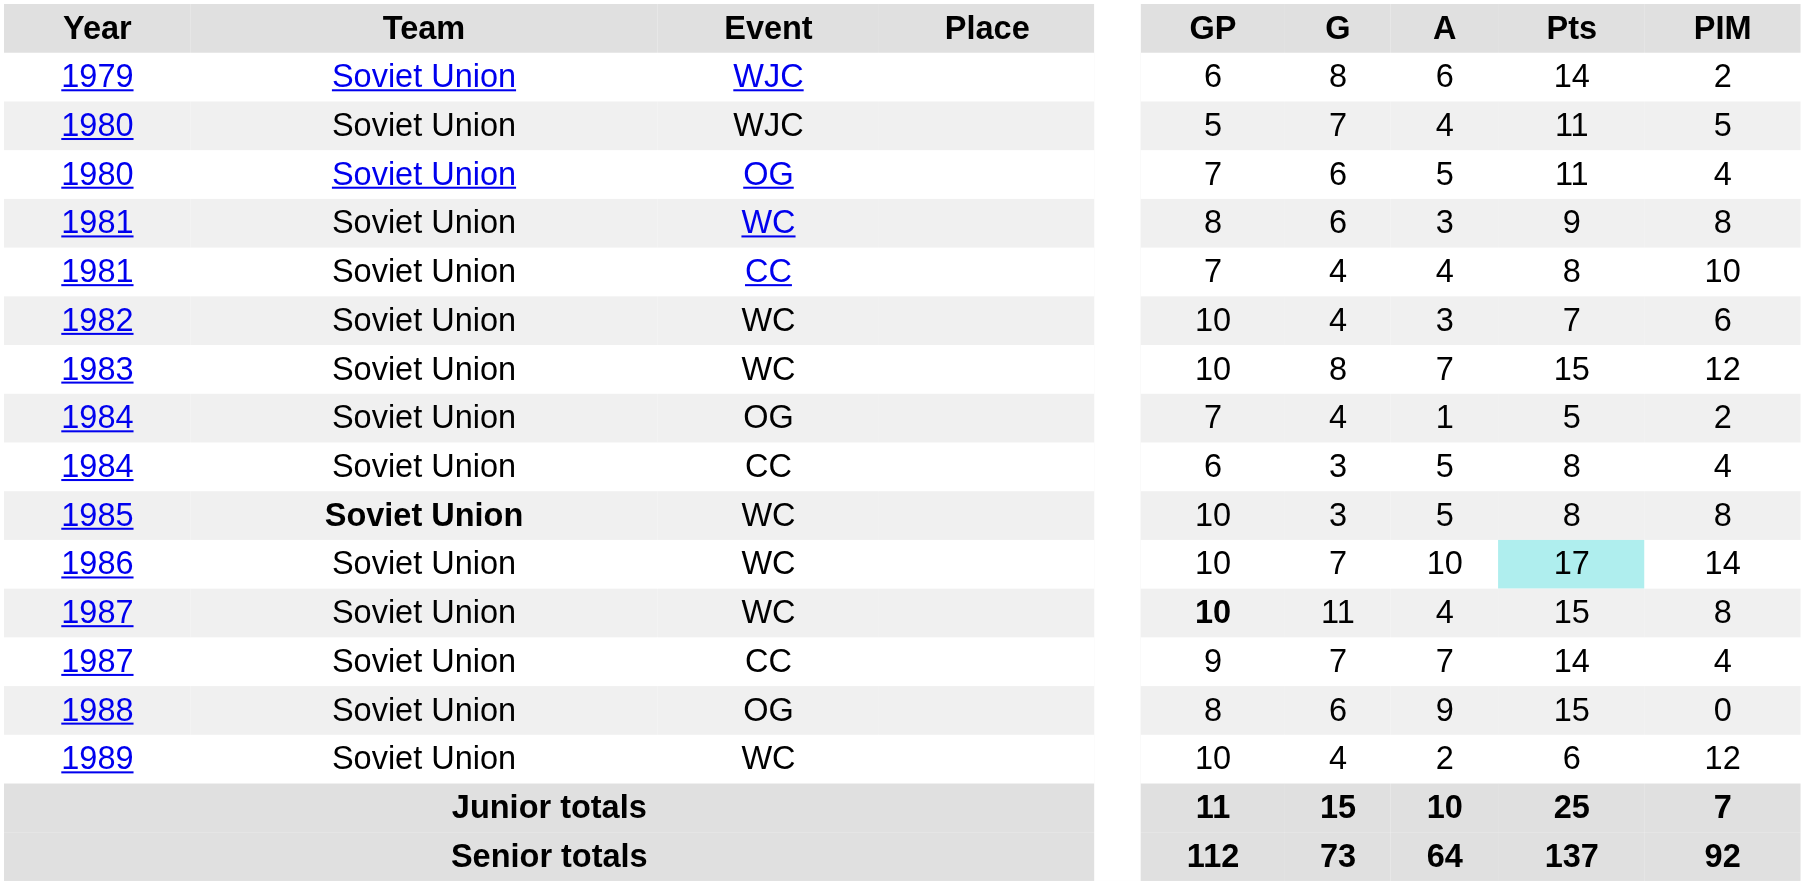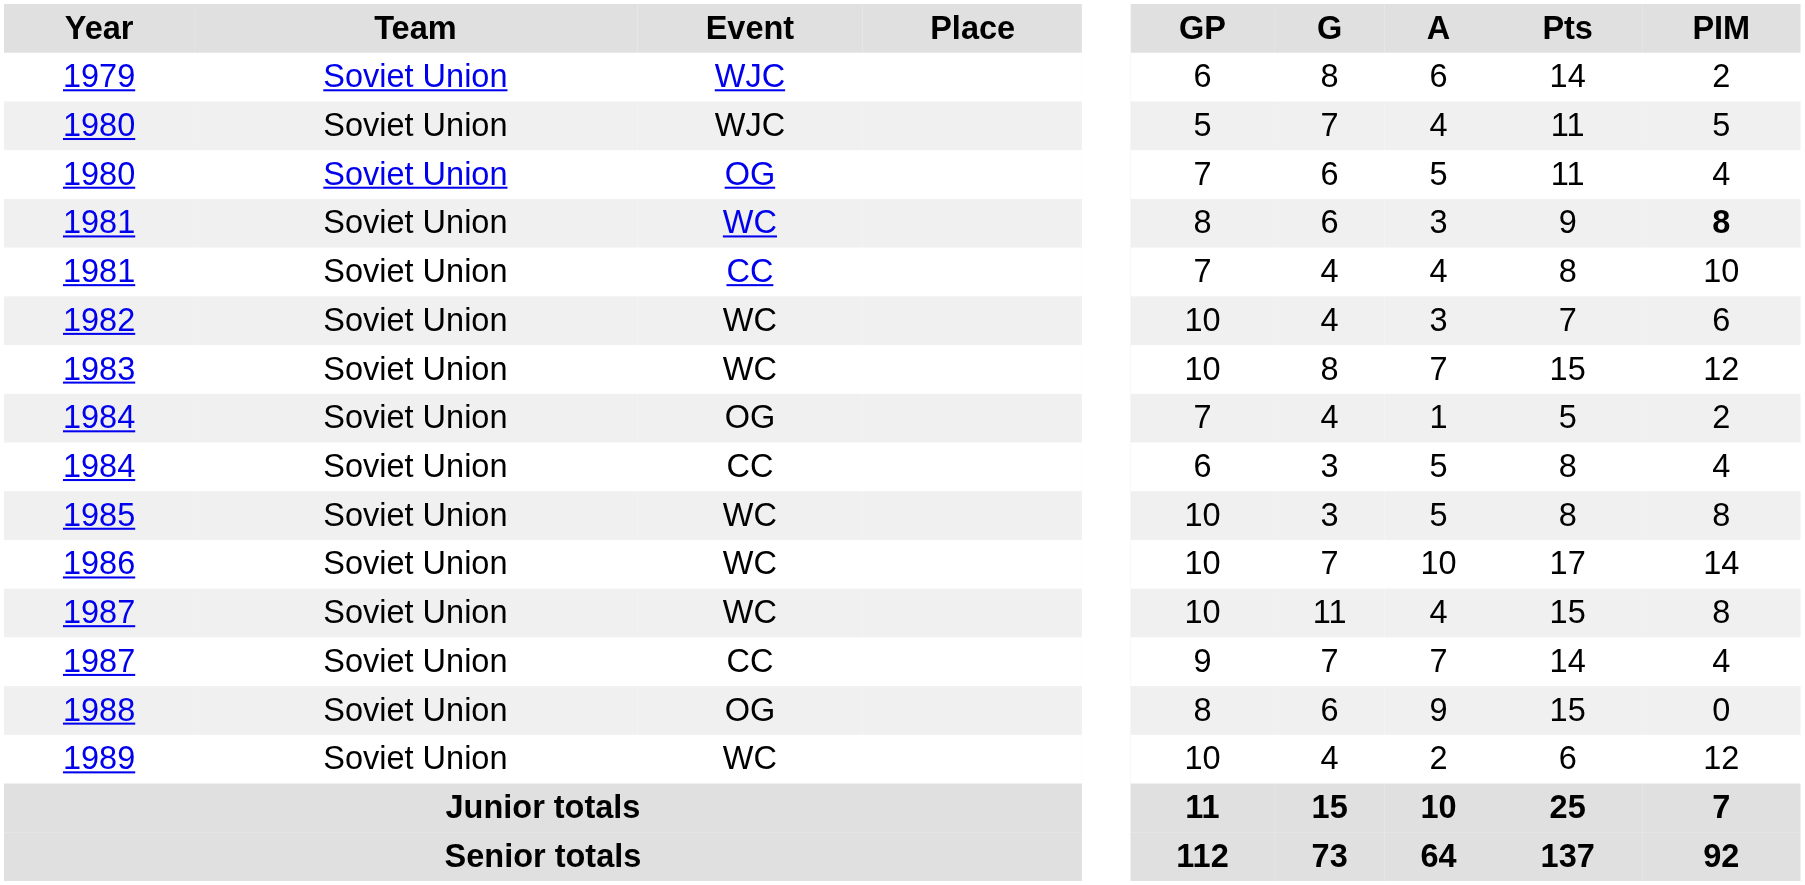(1723, 222) normal -> (1721, 222) bold
(424, 515) bold -> (415, 515) normal
(1572, 563) paleturquoise background -> (1568, 563) no background
(1213, 612) bold -> (1203, 612) normal
